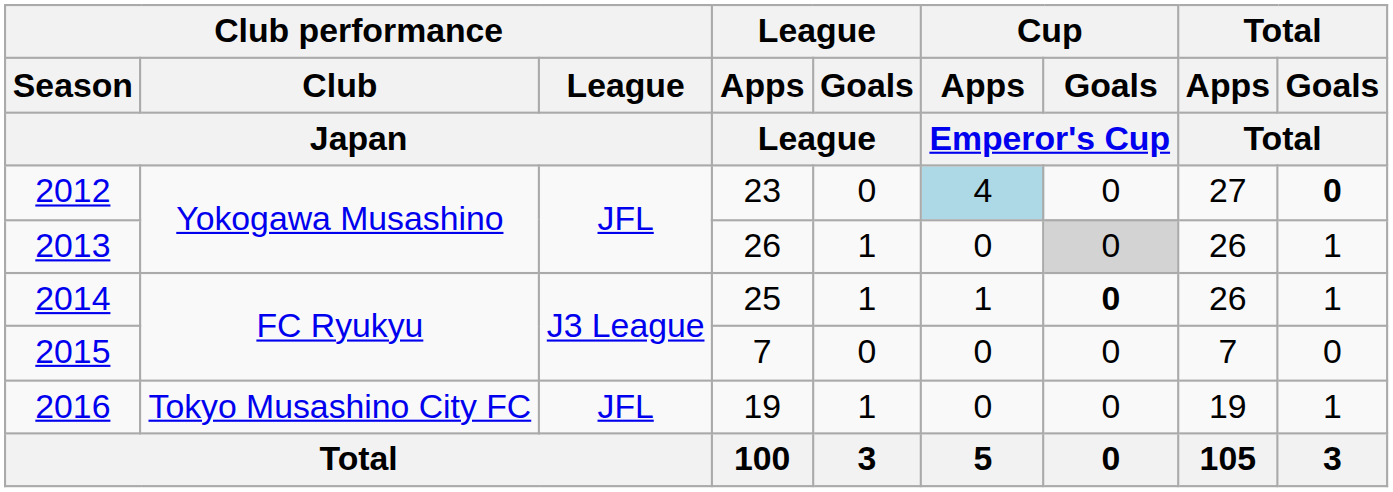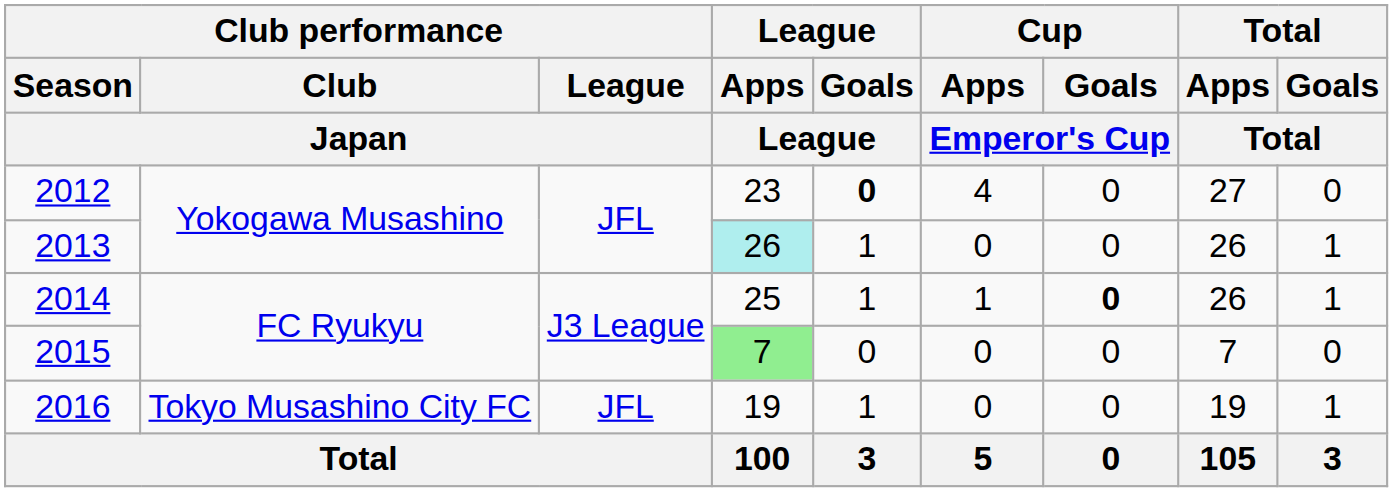(867, 191) normal -> (867, 191) bold
(983, 191) lightblue background -> (983, 191) no background
(1332, 191) bold -> (1332, 191) normal
(762, 245) no background -> (762, 245) paleturquoise background
(1111, 245) lightgrey background -> (1111, 245) no background
(762, 352) no background -> (762, 352) lightgreen background
